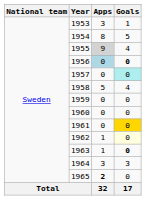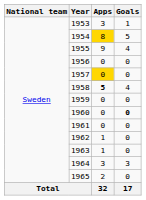(103, 36) no background -> (103, 36) gold background
(103, 49) lightgrey background -> (103, 49) no background
(103, 62) lightblue background -> (103, 62) no background
(128, 62) bold -> (128, 62) normal
(103, 74) no background -> (103, 74) gold background
(128, 74) paleturquoise background -> (128, 74) no background
(103, 87) normal -> (103, 87) bold
(128, 112) normal -> (128, 112) bold
(128, 125) gold background -> (128, 125) no background
(128, 138) lightyellow background -> (128, 138) no background
(128, 150) bold -> (128, 150) normal
(103, 176) bold -> (103, 176) normal
